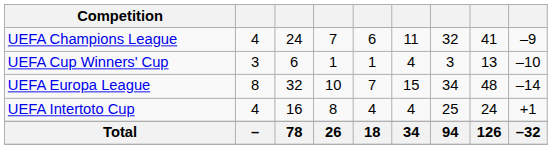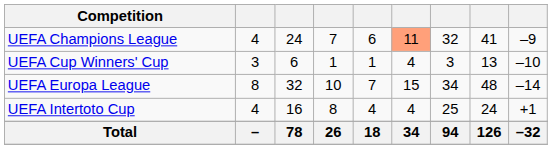(411, 39) no background -> (411, 39) lightsalmon background
